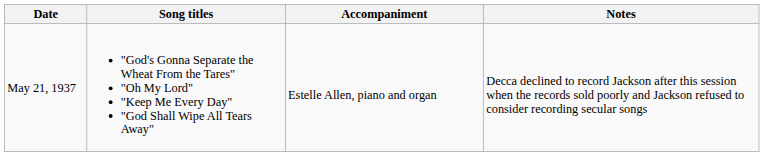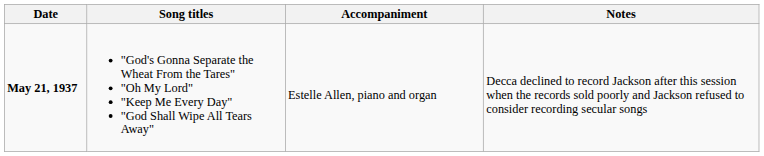(42, 87) normal -> (42, 87) bold
